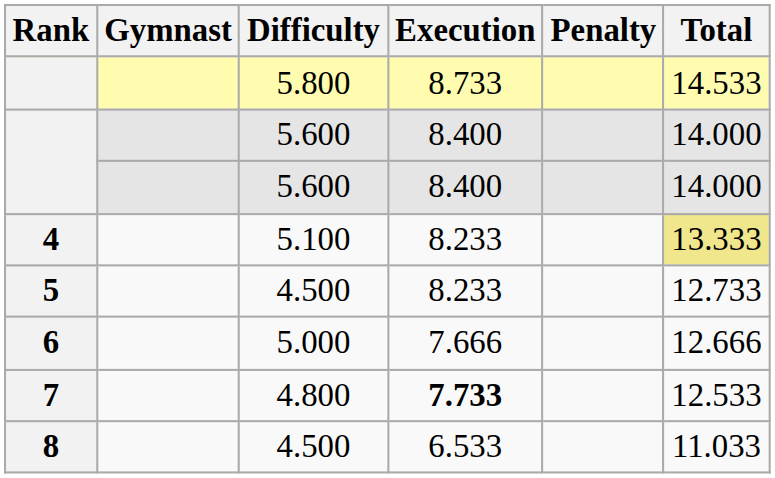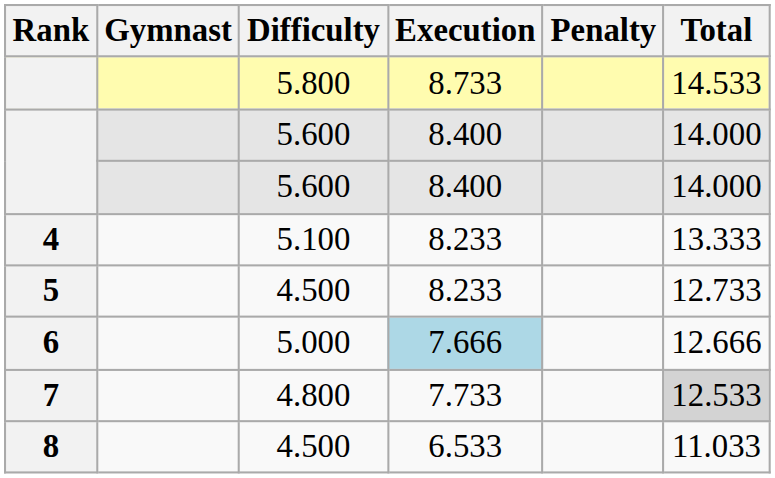(716, 238) khaki background -> (716, 238) no background
(465, 342) no background -> (465, 342) lightblue background
(465, 394) bold -> (465, 394) normal
(716, 394) no background -> (716, 394) lightgrey background
